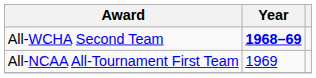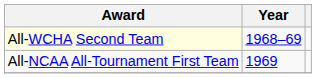(86, 38) no background -> (86, 38) lightyellow background
(273, 38) bold -> (273, 38) normal
